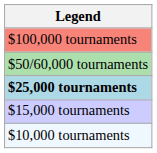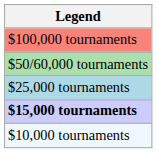(72, 87) bold -> (69, 87) normal
(69, 111) normal -> (72, 111) bold
